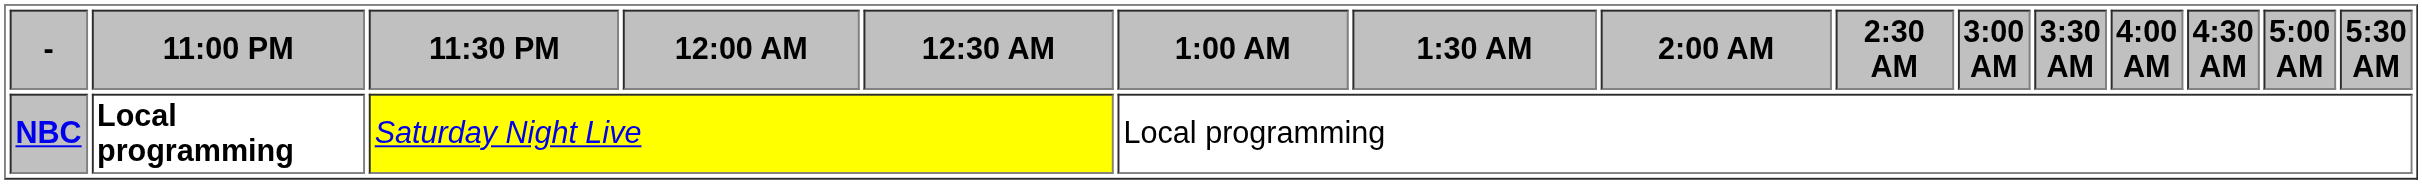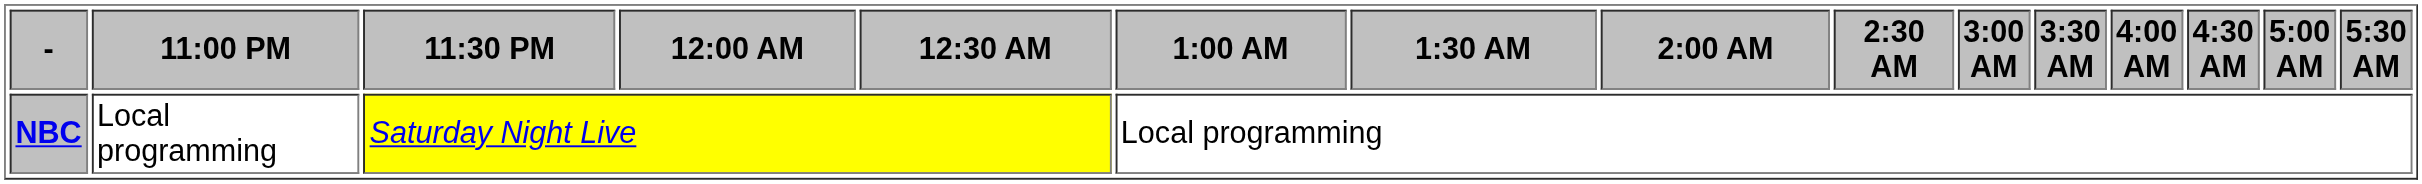(195, 133) bold -> (187, 133) normal
